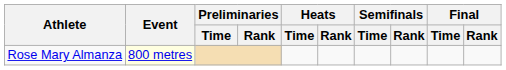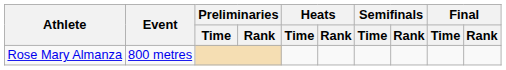(160, 55) lightyellow background -> (160, 55) no background
